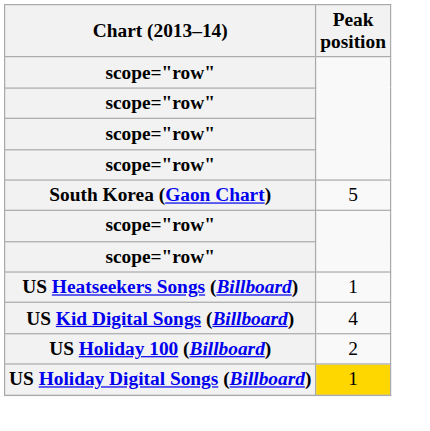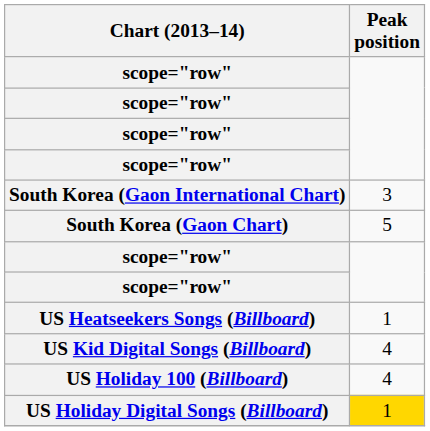+ row: (177, 195)
(353, 348) 2 -> (387, 379) 4
